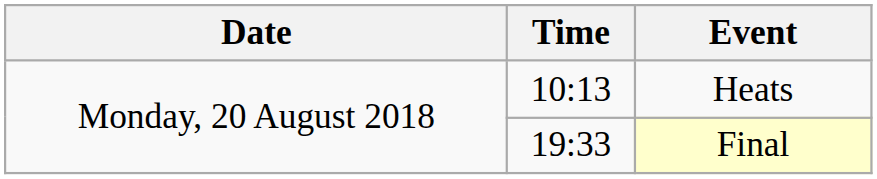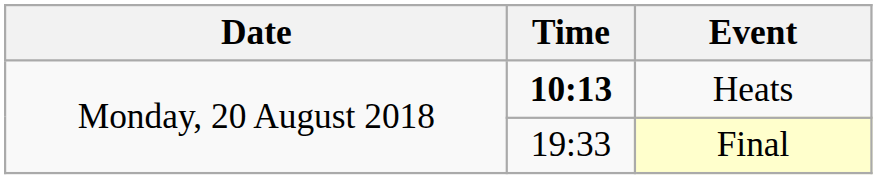(571, 88) normal -> (571, 88) bold
